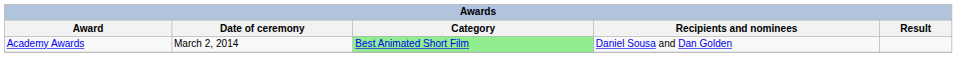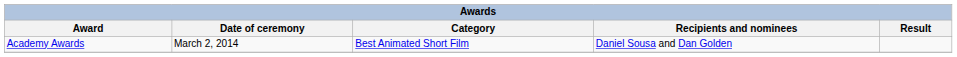(412, 44) lightgreen background -> (412, 44) no background
